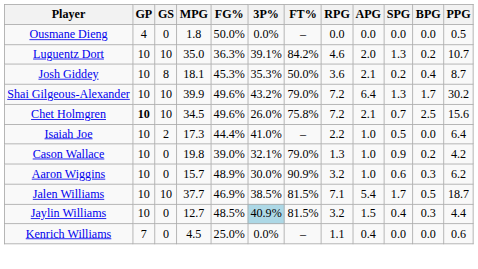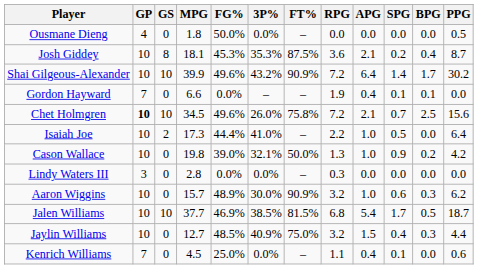- row: (69, 54)
(303, 74) 50.0% -> (303, 54) 87.5%
(303, 94) 79.0% -> (303, 74) 90.9%
(398, 94) 1.3 -> (398, 74) 1.4
+ row: (69, 94)
(303, 154) 79.0% -> (303, 154) 50.0%
+ row: (69, 174)
(337, 194) 7.1 -> (337, 214) 6.8
(266, 214) lightblue background -> (266, 234) no background
(303, 214) 81.5% -> (303, 234) 75.0%
(398, 234) 0.0 -> (398, 254) 0.1
